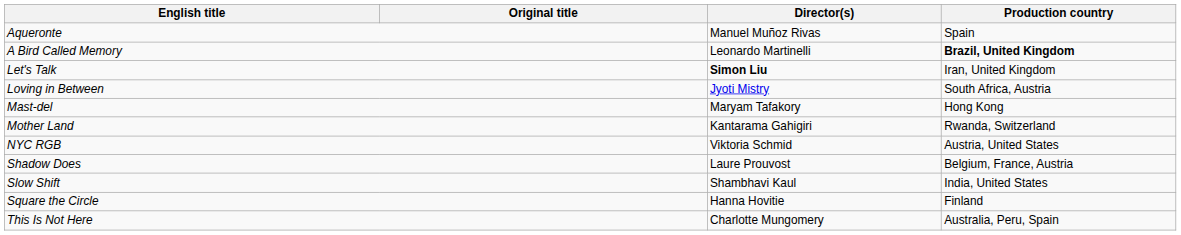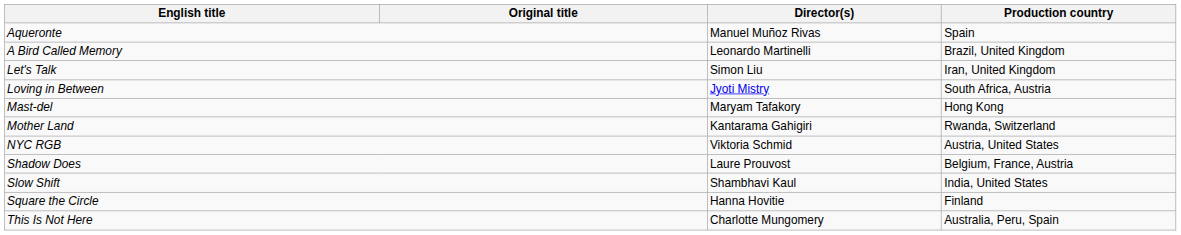(1009, 51) bold -> (1004, 51) normal
(739, 70) bold -> (736, 70) normal
